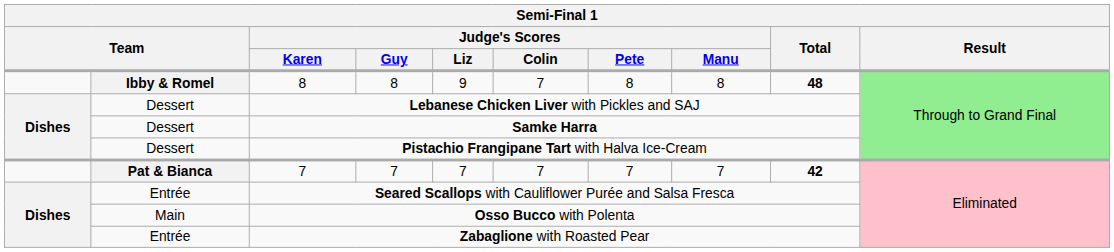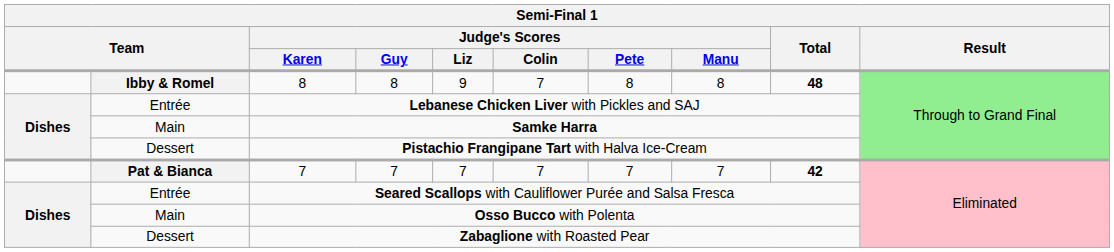(170, 105) Dessert -> (170, 105) Entrée
(170, 127) Dessert -> (170, 127) Main
(170, 237) Entrée -> (170, 237) Dessert
